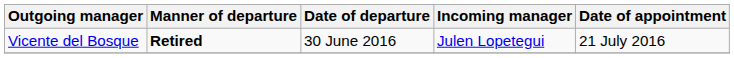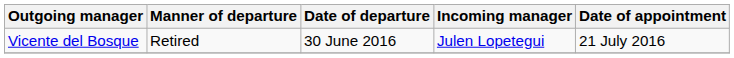(176, 40) bold -> (175, 40) normal
